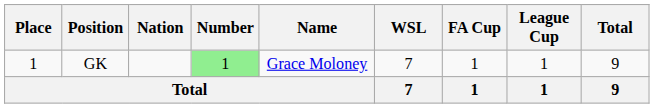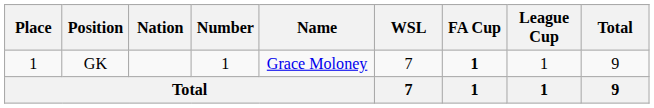(225, 63) lightgreen background -> (225, 63) no background
(475, 63) normal -> (475, 63) bold
